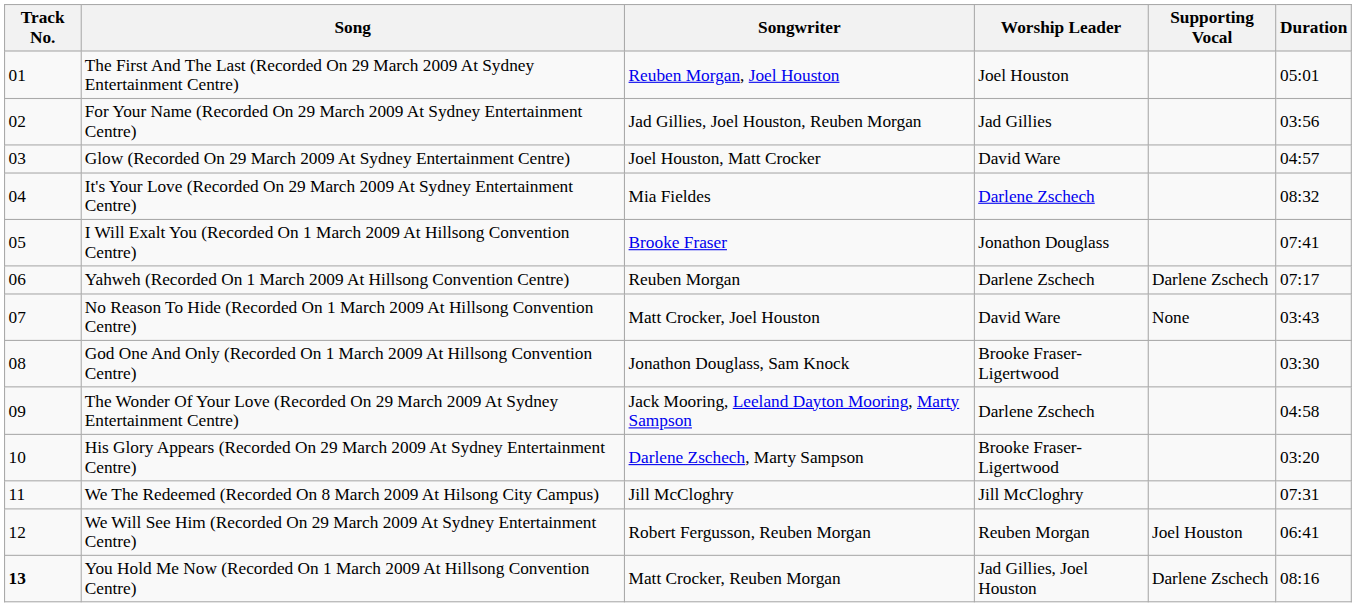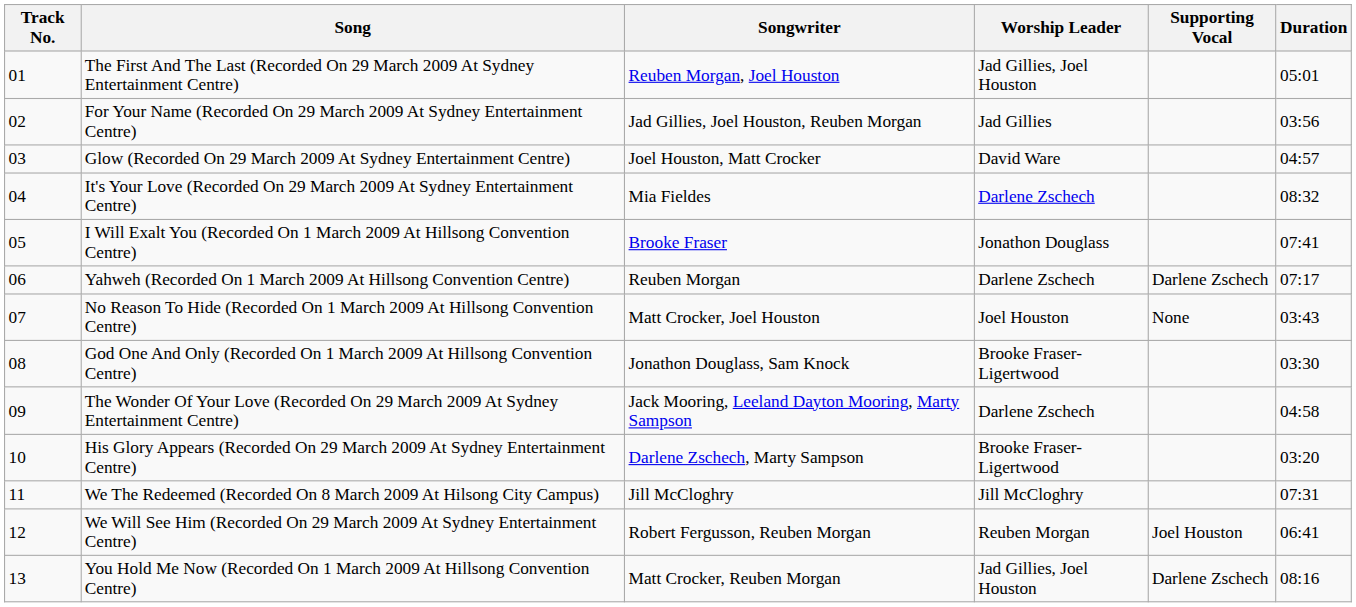(1024, 74) Joel Houston -> (1033, 74) Jad Gillies, Joel Houston
(1019, 316) David Ware -> (1024, 316) Joel Houston
(17, 578) bold -> (17, 578) normal
